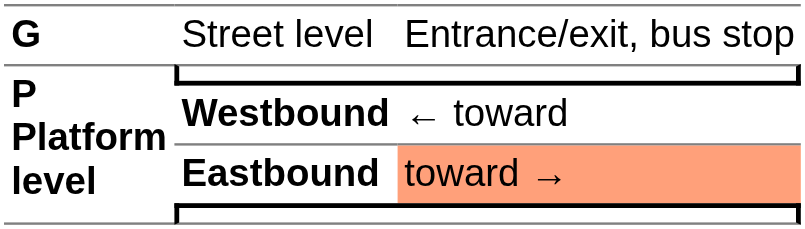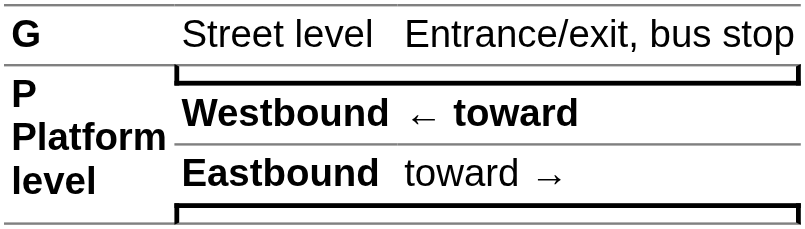(486, 113) normal -> (492, 113) bold
(486, 173) lightsalmon background -> (486, 173) no background
